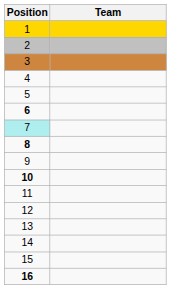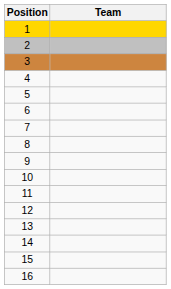(27, 111) bold -> (27, 111) normal
(27, 128) paleturquoise background -> (27, 128) no background
(27, 144) bold -> (27, 144) normal
(27, 177) bold -> (27, 177) normal
(27, 276) bold -> (27, 276) normal
